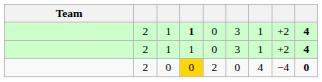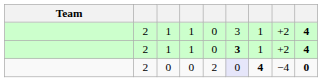(191, 31) bold -> (191, 31) normal
(237, 49) normal -> (237, 49) bold
(191, 67) gold background -> (191, 67) no background
(237, 67) no background -> (237, 67) lavender background
(260, 67) normal -> (260, 67) bold
